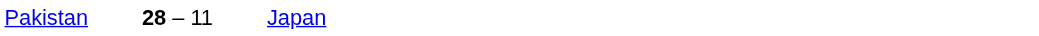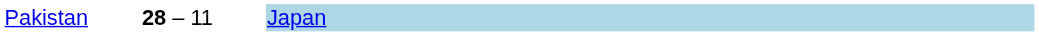(297, 17) no background -> (297, 17) lightblue background
